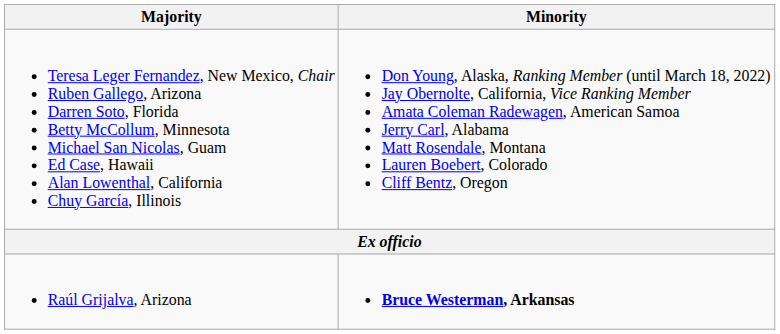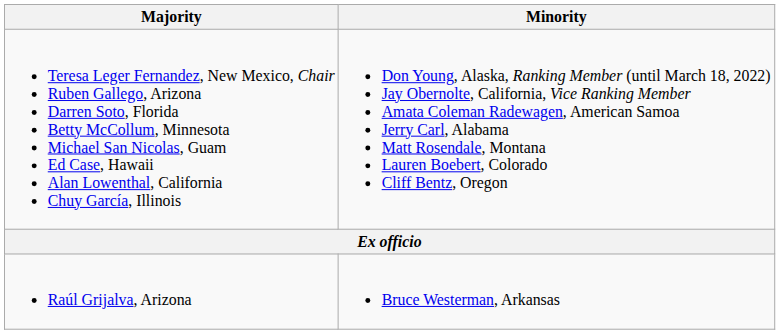(556, 300) bold -> (556, 300) normal
